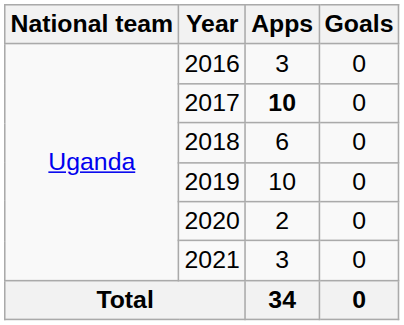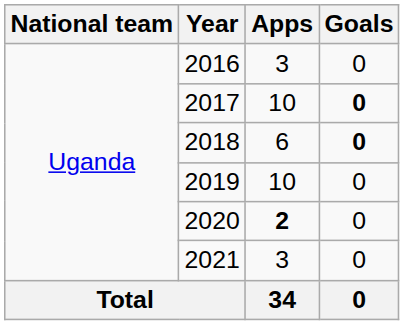(282, 102) bold -> (282, 102) normal
(359, 102) normal -> (359, 102) bold
(359, 142) normal -> (359, 142) bold
(282, 220) normal -> (282, 220) bold
